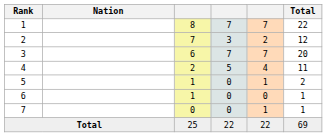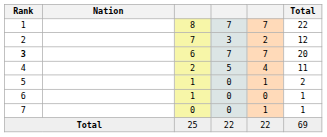(23, 54) normal -> (23, 54) bold
